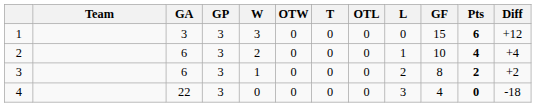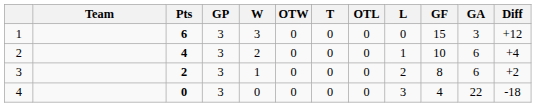columns swapped: (476, 14) <-> (184, 14)
